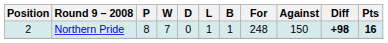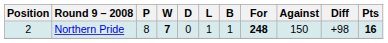(167, 29) normal -> (167, 29) bold
(259, 29) normal -> (259, 29) bold
(340, 29) bold -> (340, 29) normal
